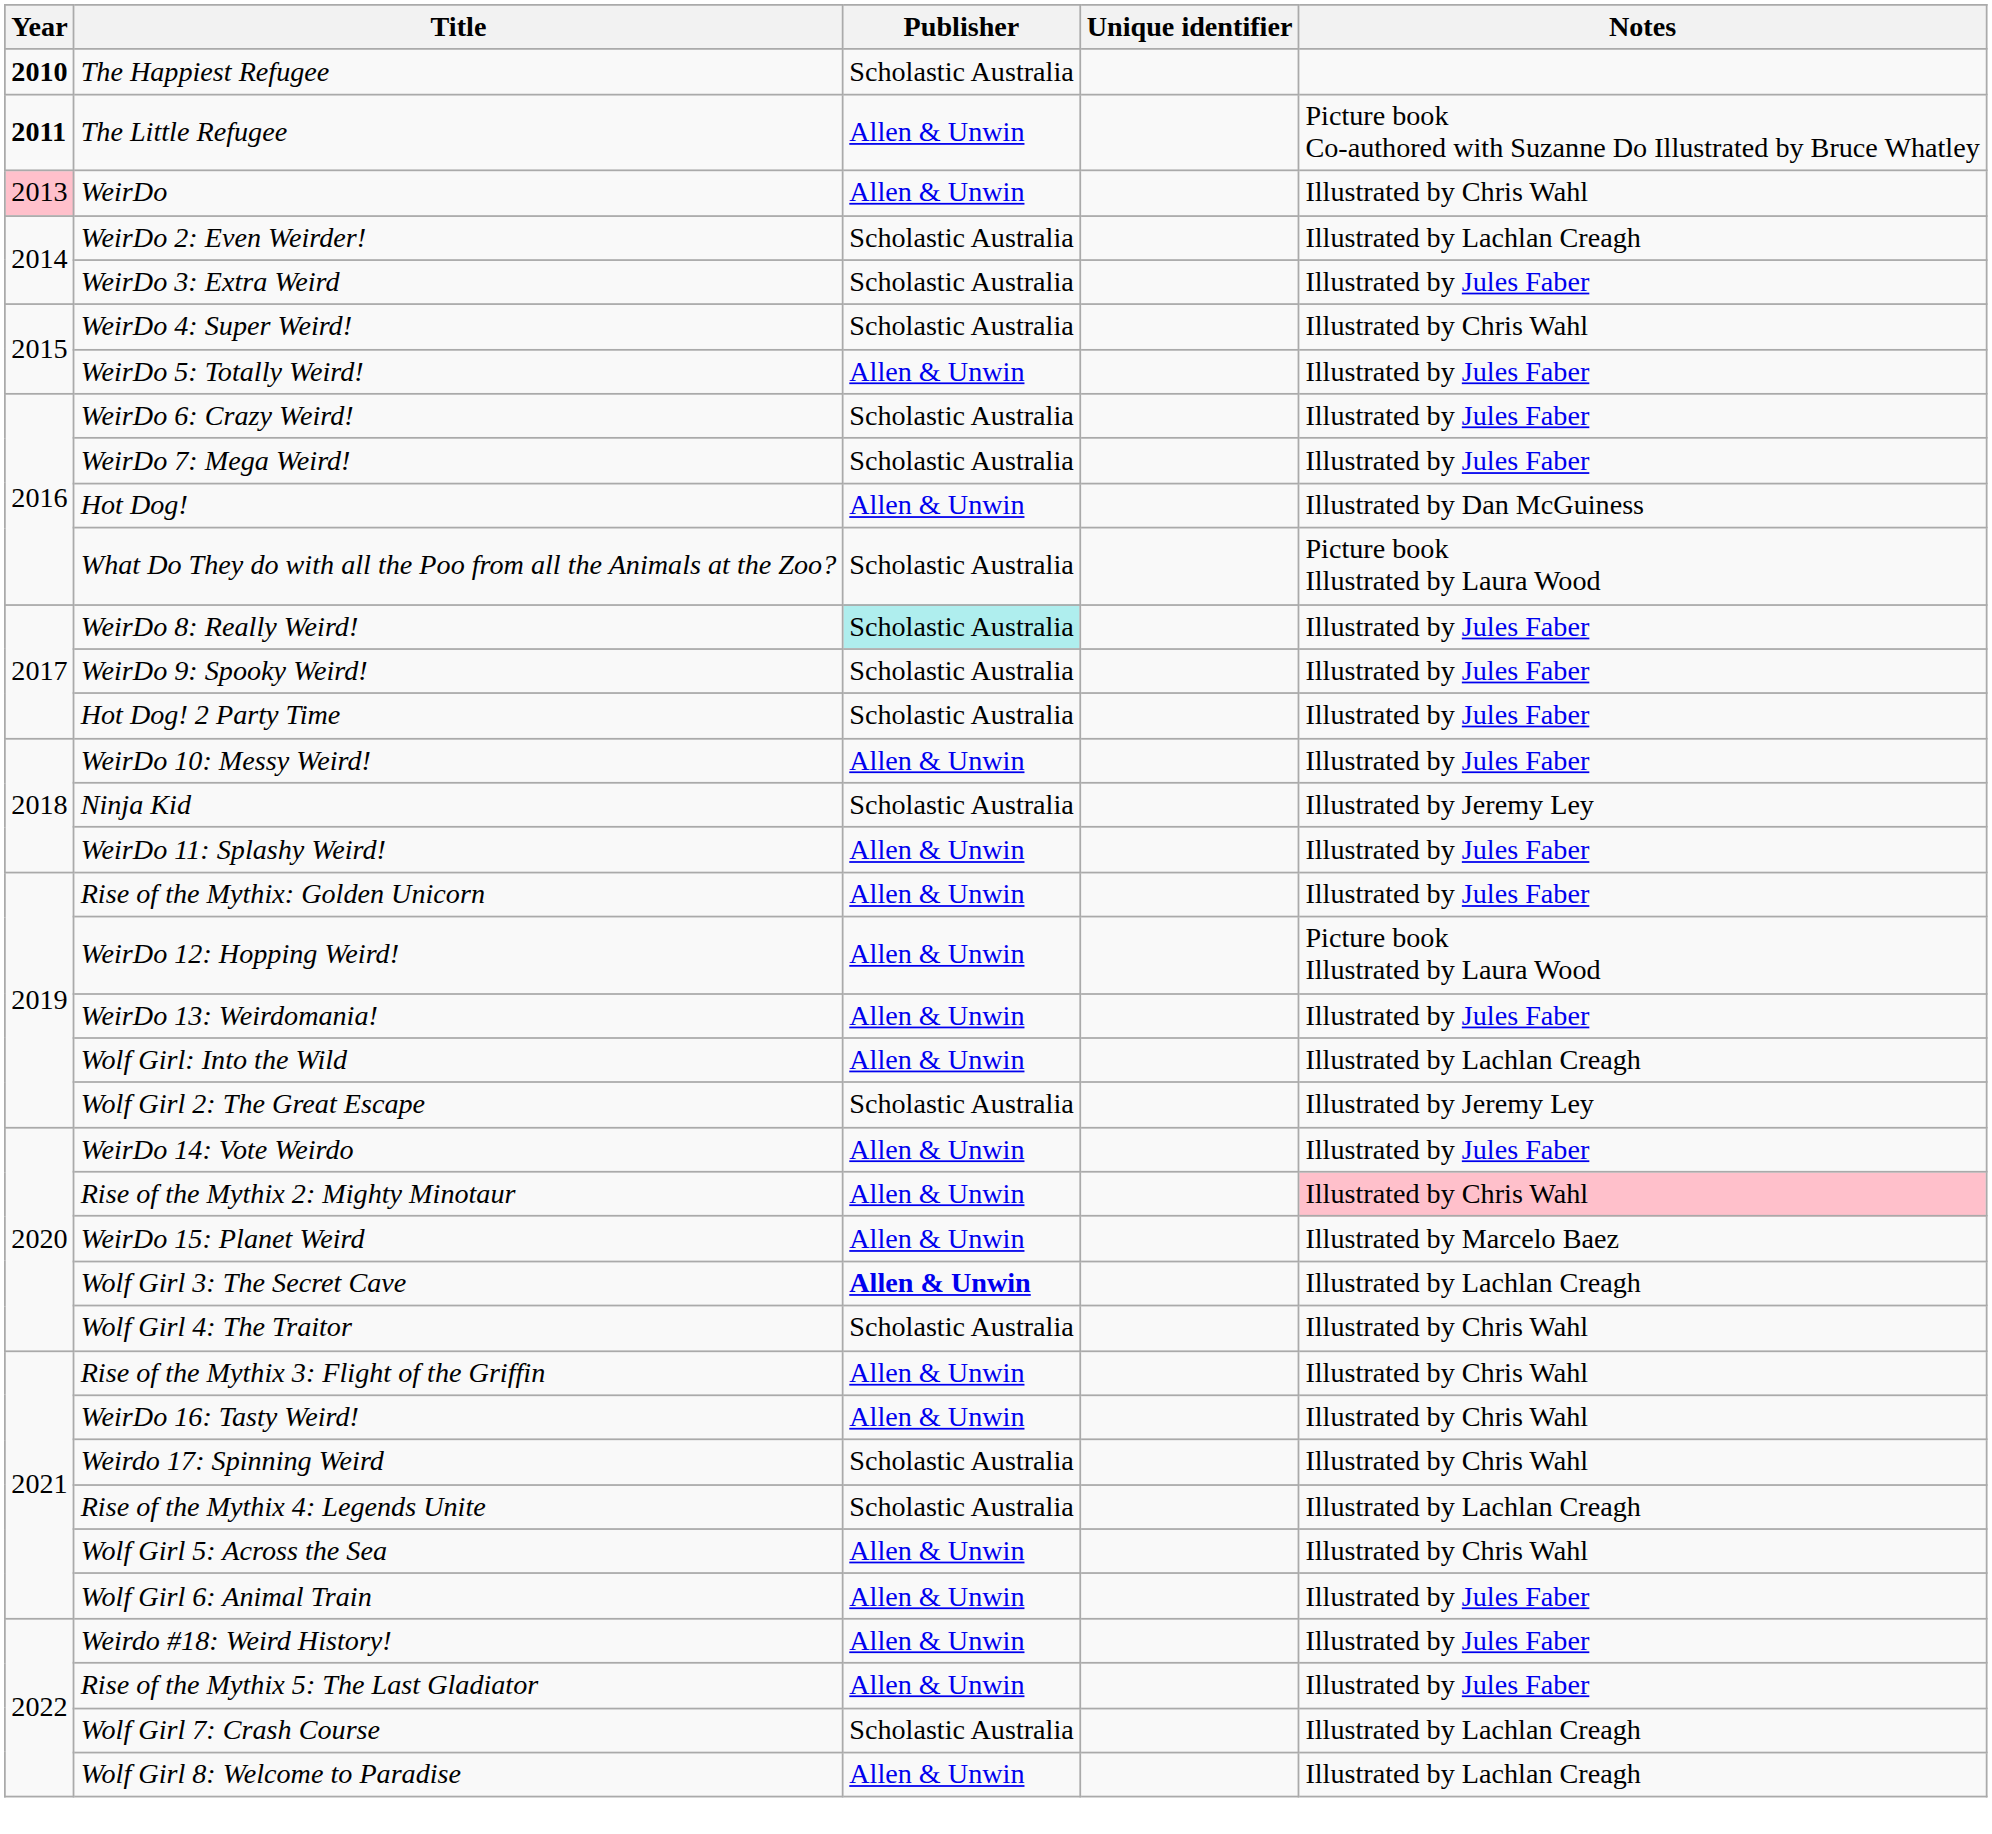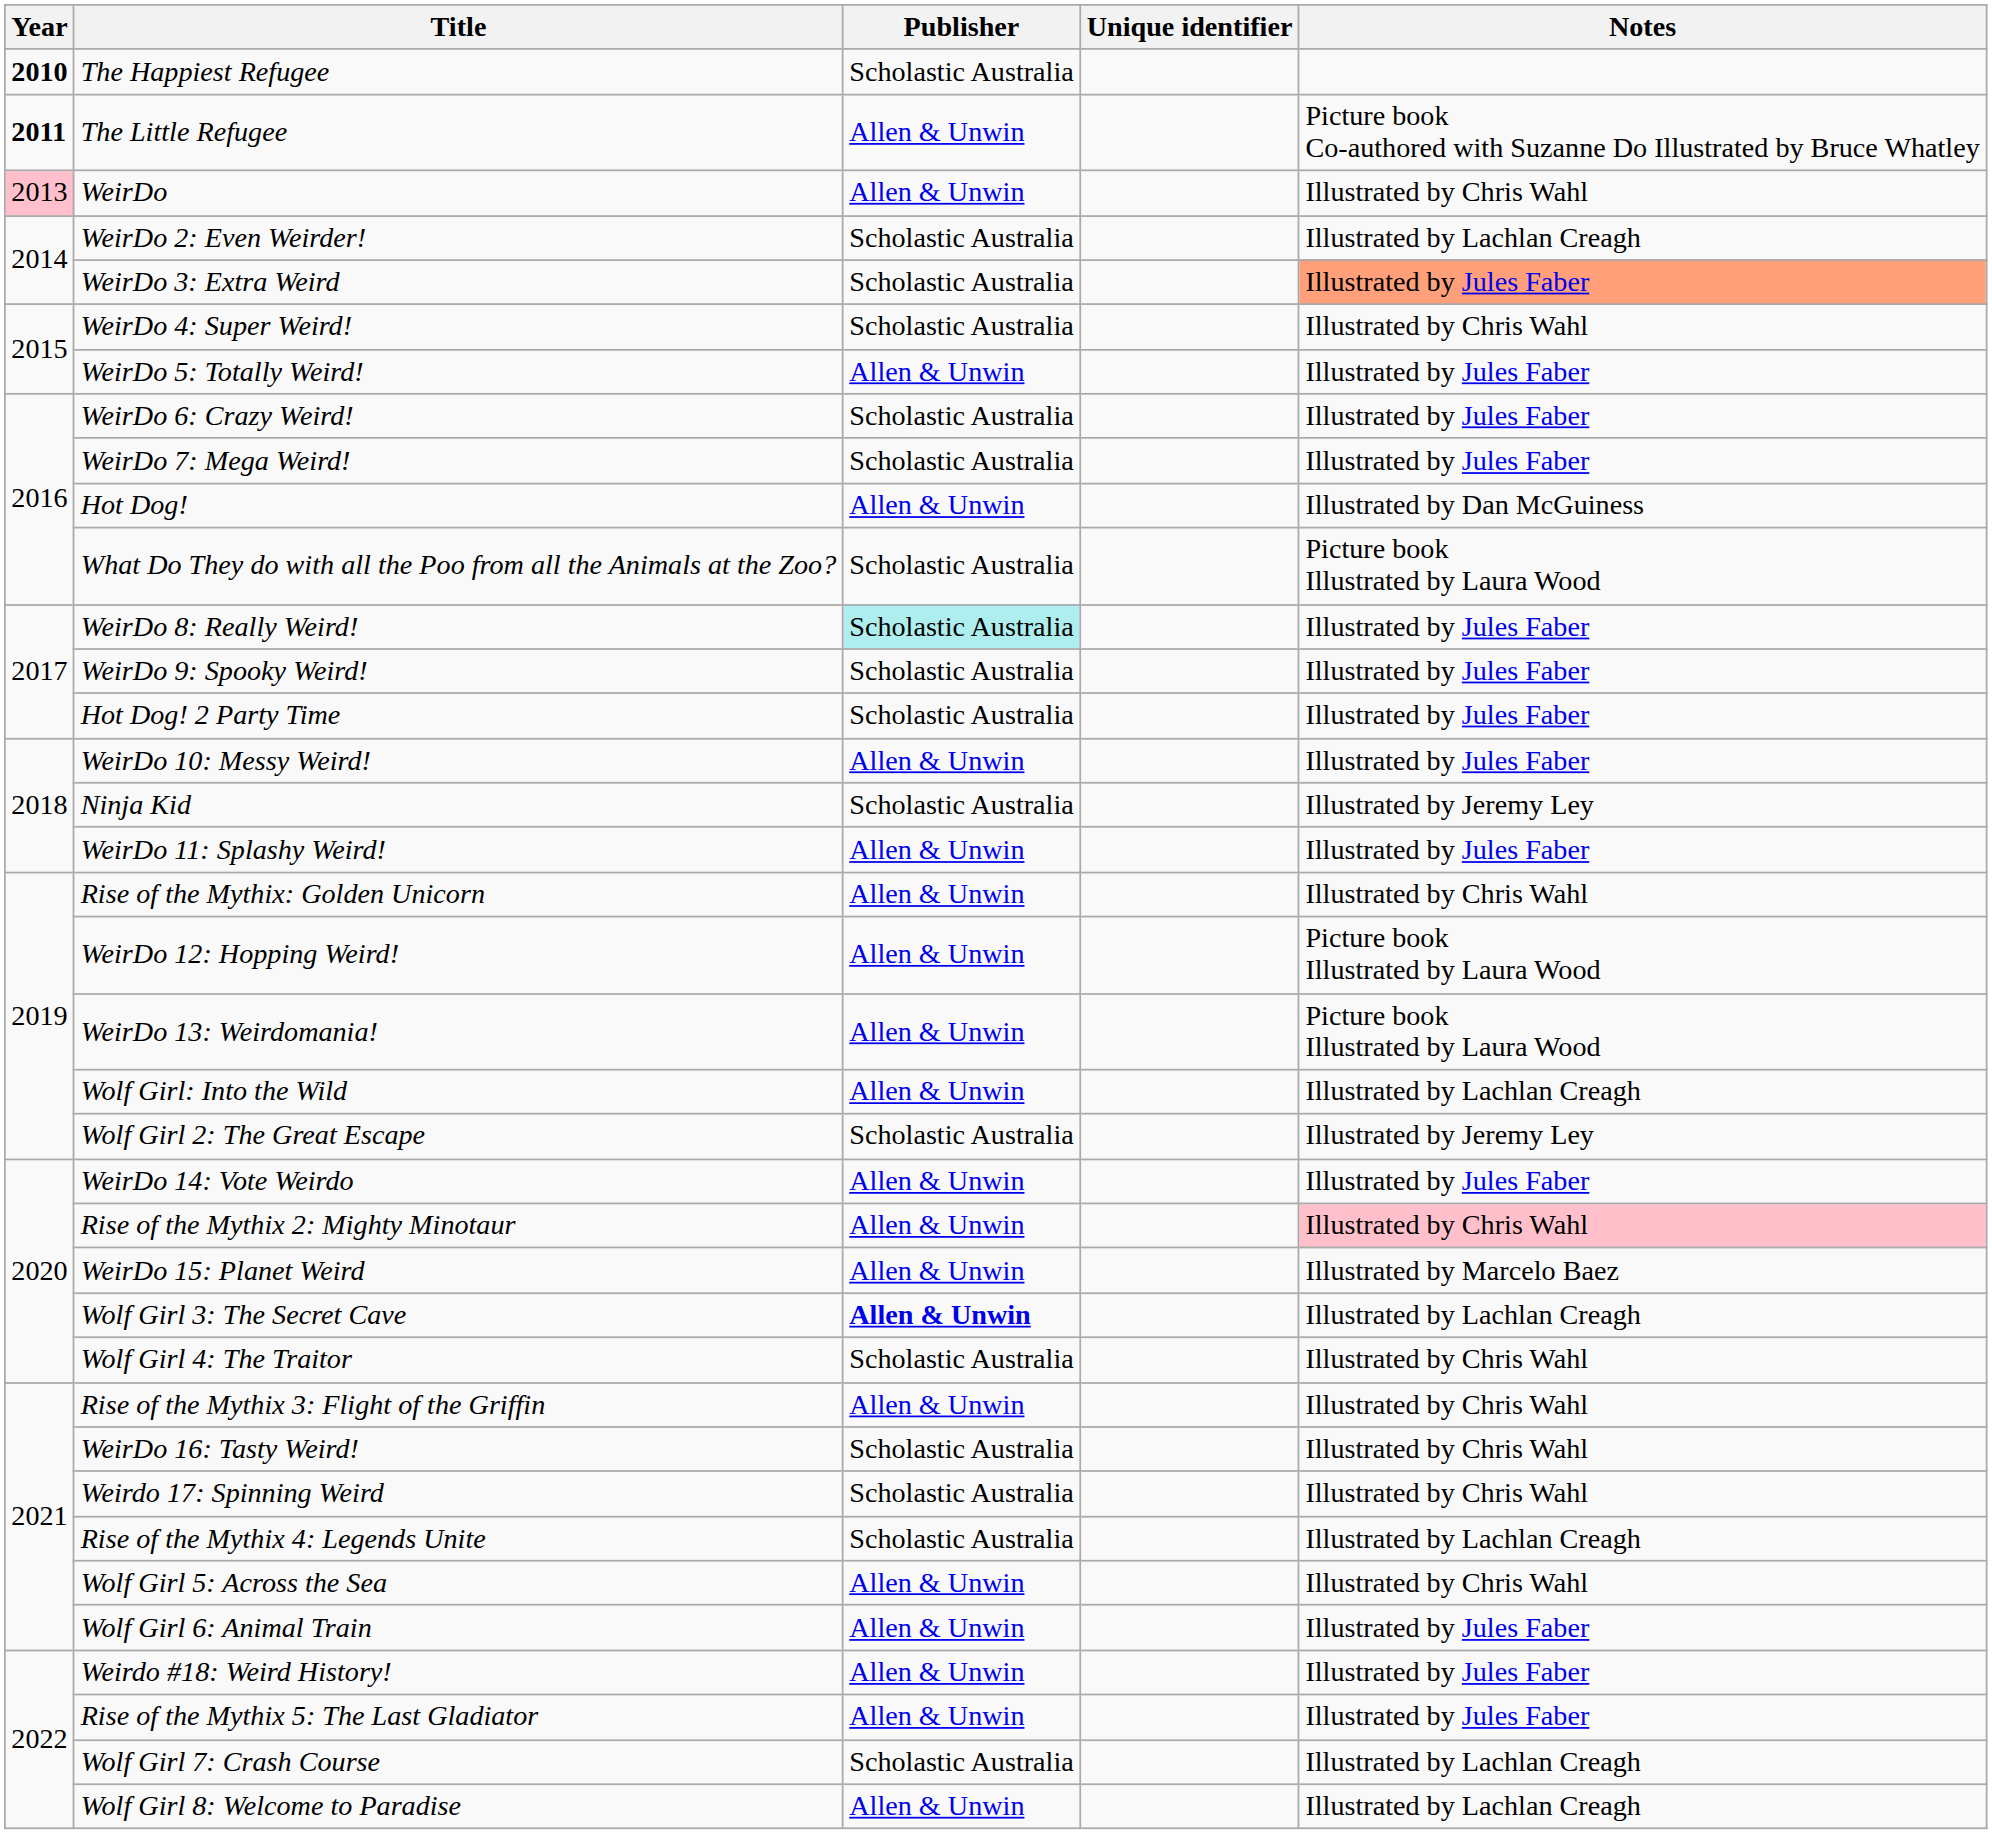(1447, 281) no background -> (1447, 281) lightsalmon background
(1447, 894) Illustrated by Jules Faber -> (1447, 894) Illustrated by Chris Wahl
(1447, 1015) Illustrated by Jules Faber -> (1453, 1030) Picture book Illustrated by Laura Wood
(937, 1417) Allen & Unwin -> (961, 1448) Scholastic Australia
